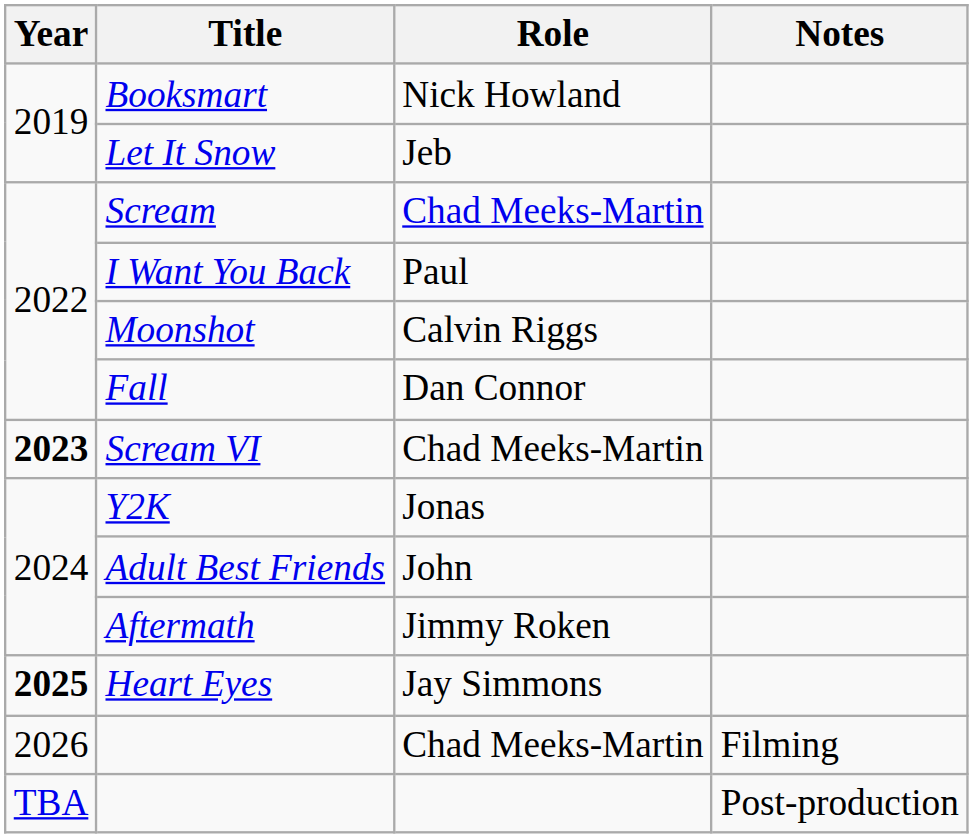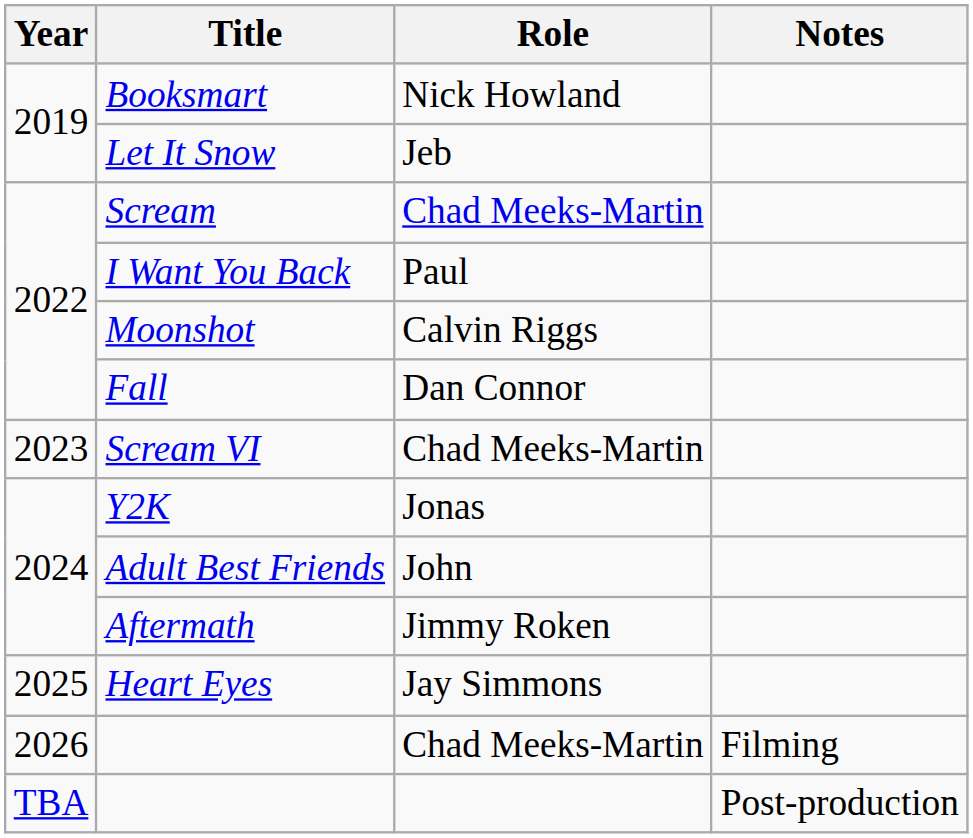(51, 447) bold -> (51, 447) normal
(51, 684) bold -> (51, 684) normal
